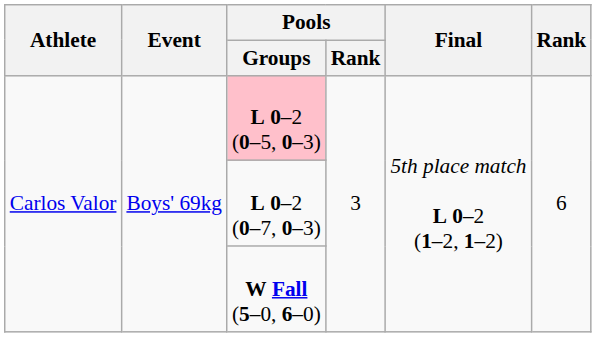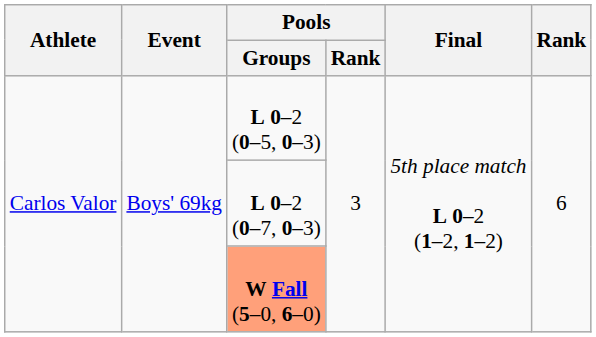(276, 130) pink background -> (276, 130) no background
(276, 301) no background -> (276, 301) lightsalmon background
